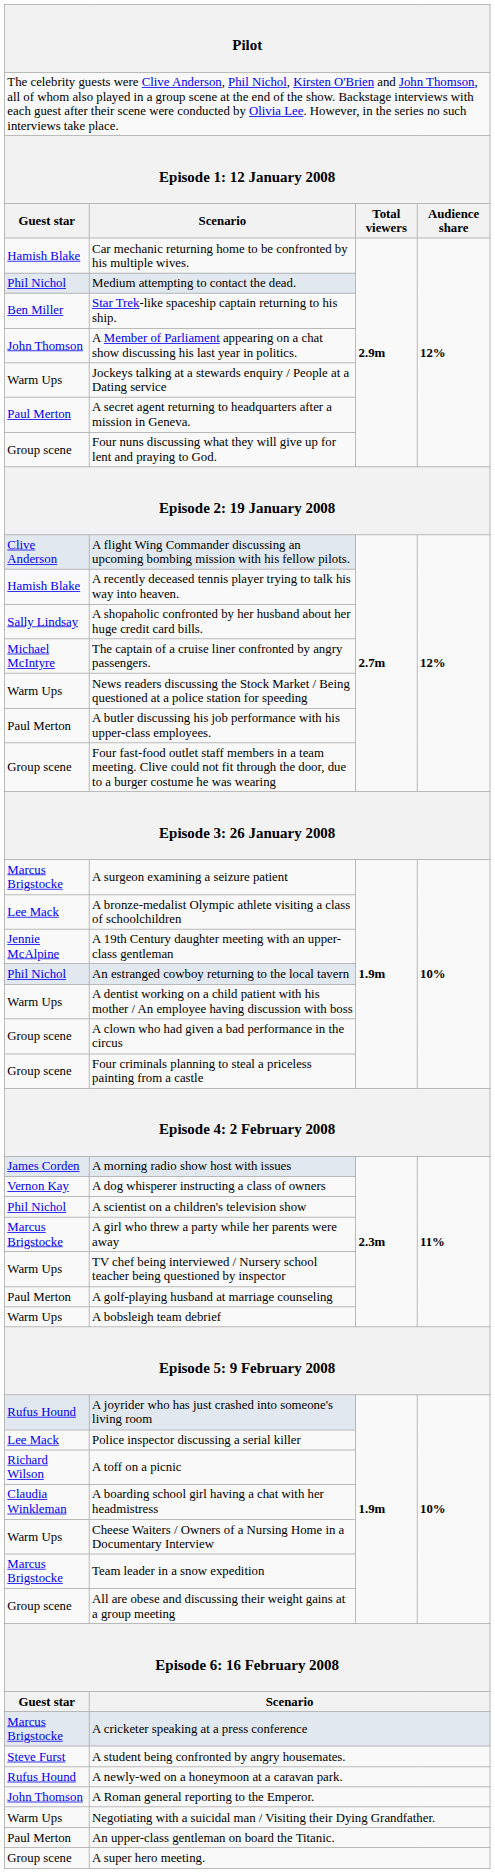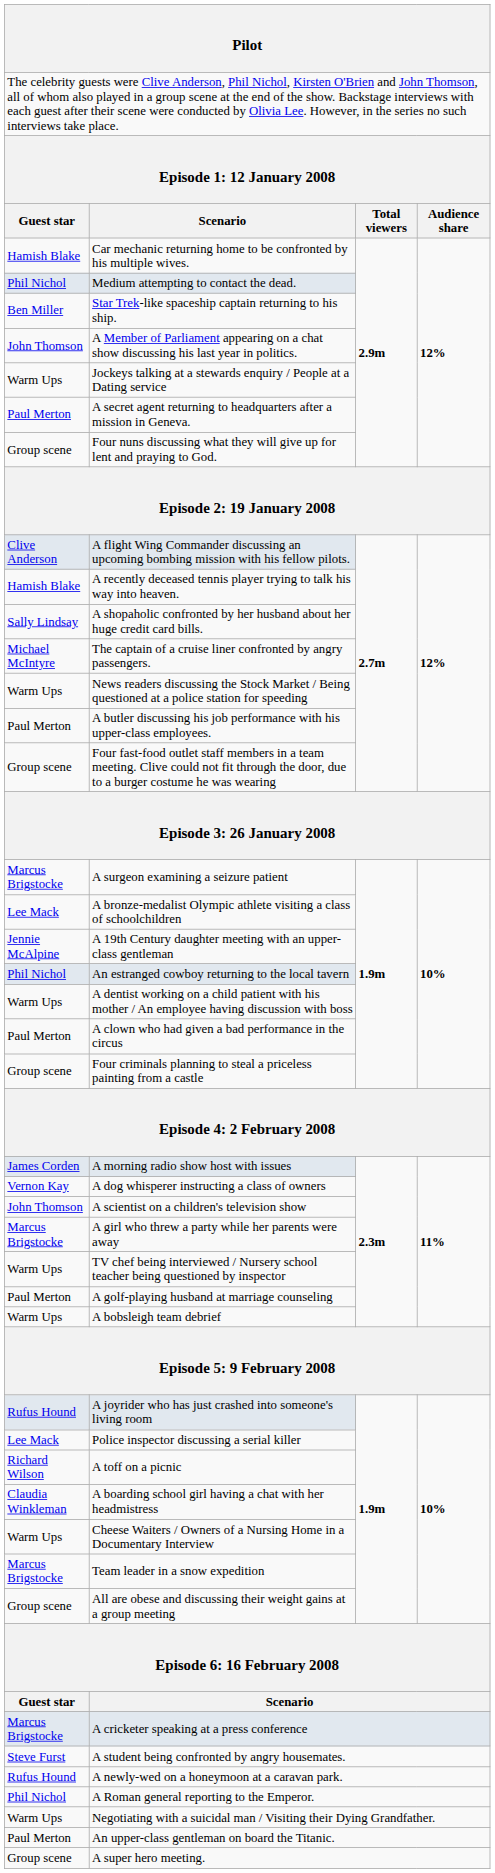(40, 1036) Group scene -> (39, 1036) Paul Merton
(37, 1206) Phil Nichol -> (45, 1206) John Thomson
(45, 1797) John Thomson -> (37, 1797) Phil Nichol
